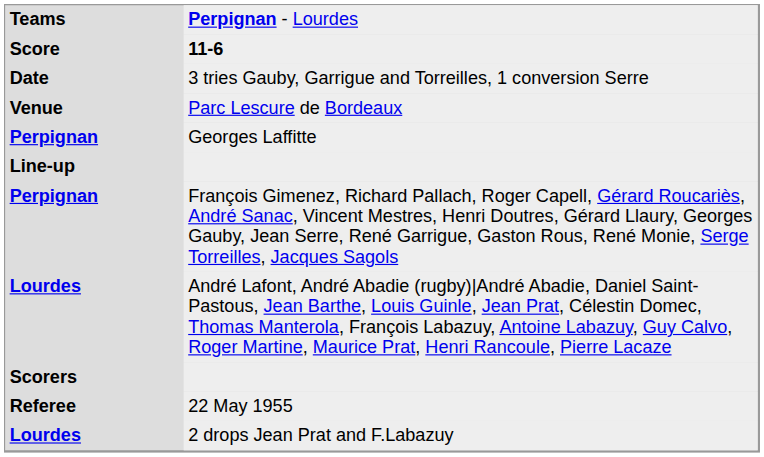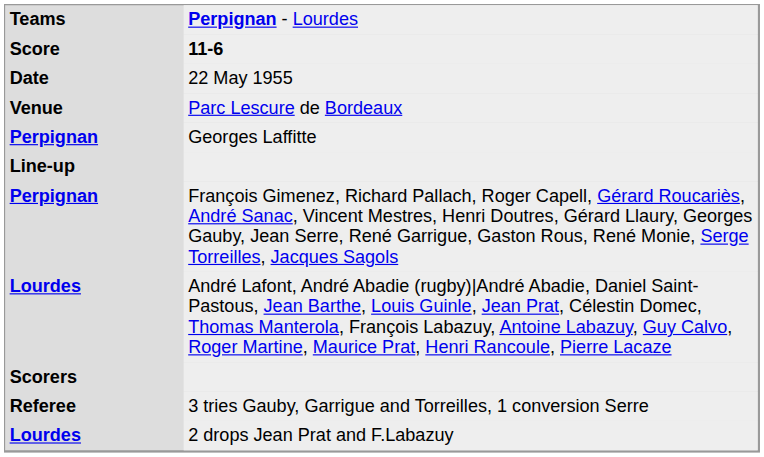(418, 78) 3 tries Gauby, Garrigue and Torreilles, 1 conversion Serre -> (240, 78) 22 May 1955
(240, 406) 22 May 1955 -> (418, 406) 3 tries Gauby, Garrigue and Torreilles, 1 conversion Serre
